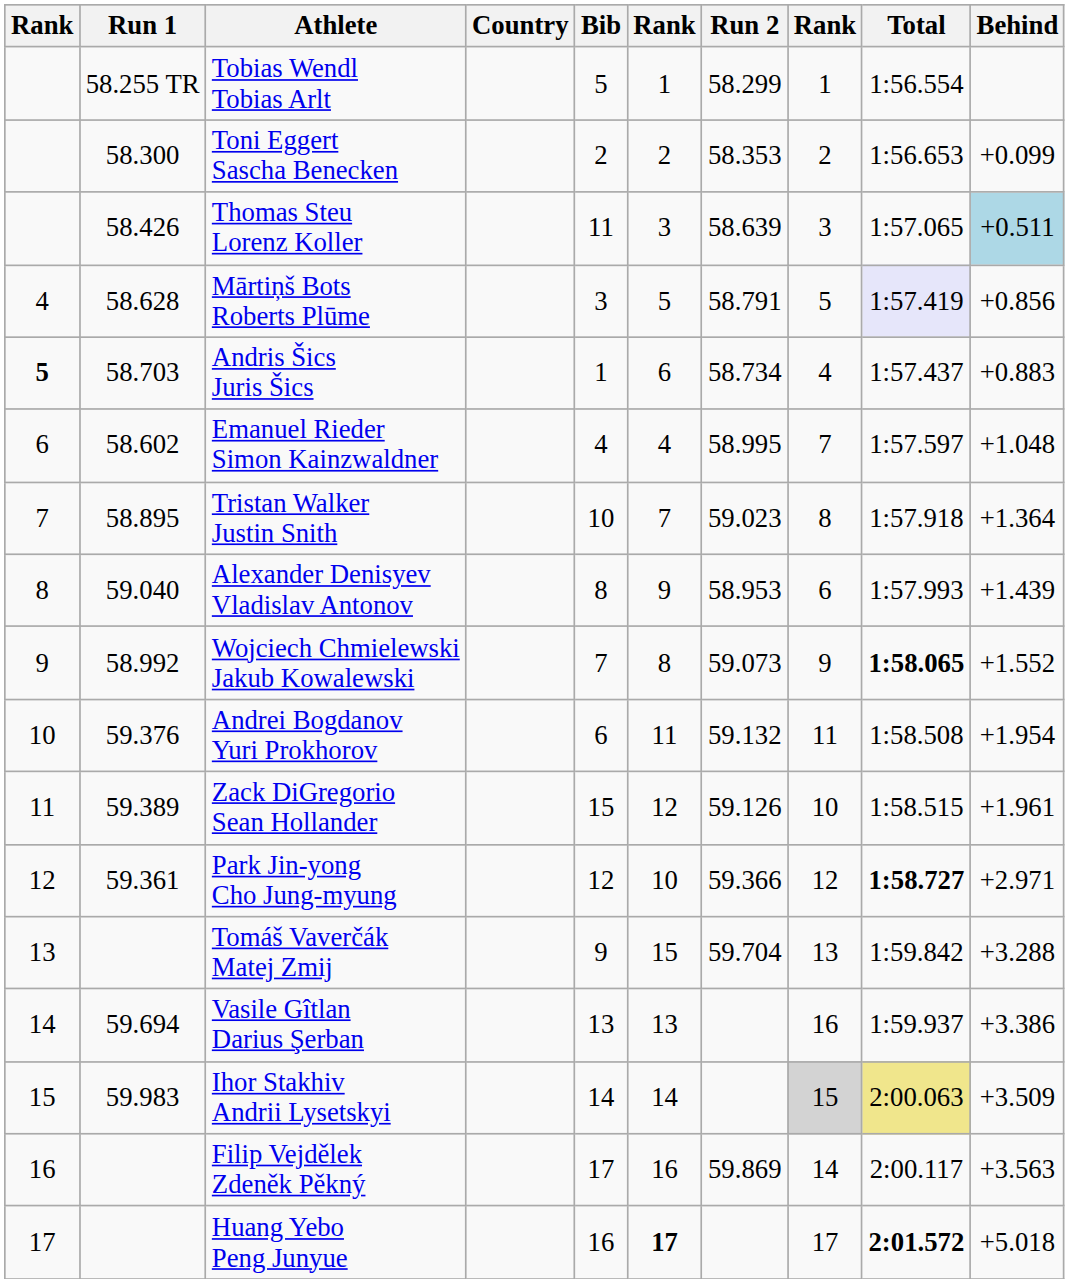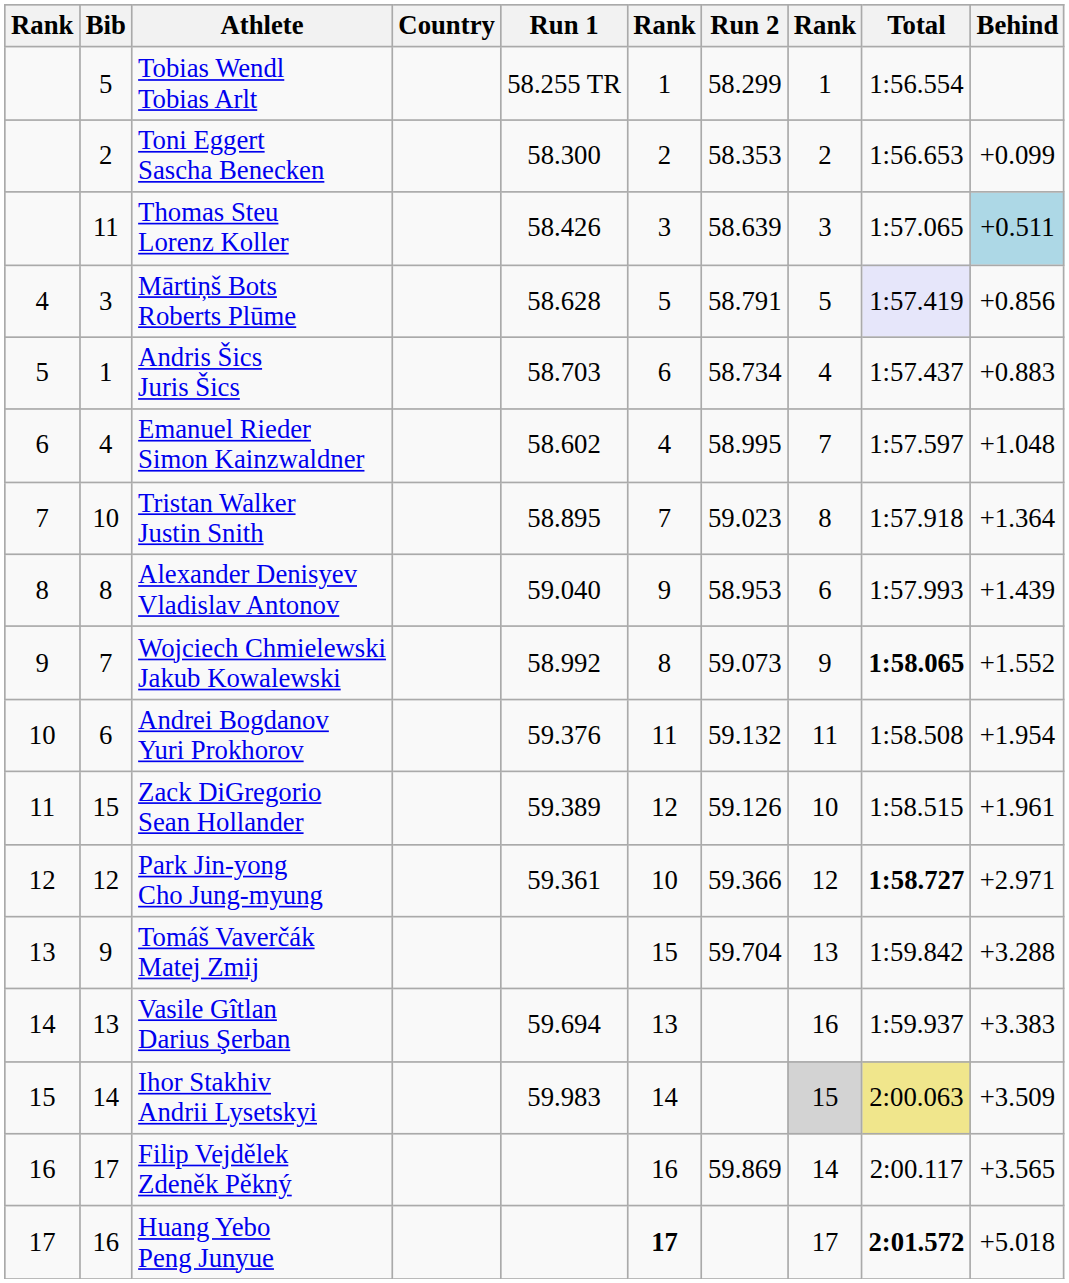columns swapped: (601, 25) <-> (143, 25)
(42, 372) bold -> (42, 372) normal
(1017, 1024) +3.386 -> (1017, 1024) +3.383
(1017, 1169) +3.563 -> (1017, 1169) +3.565
